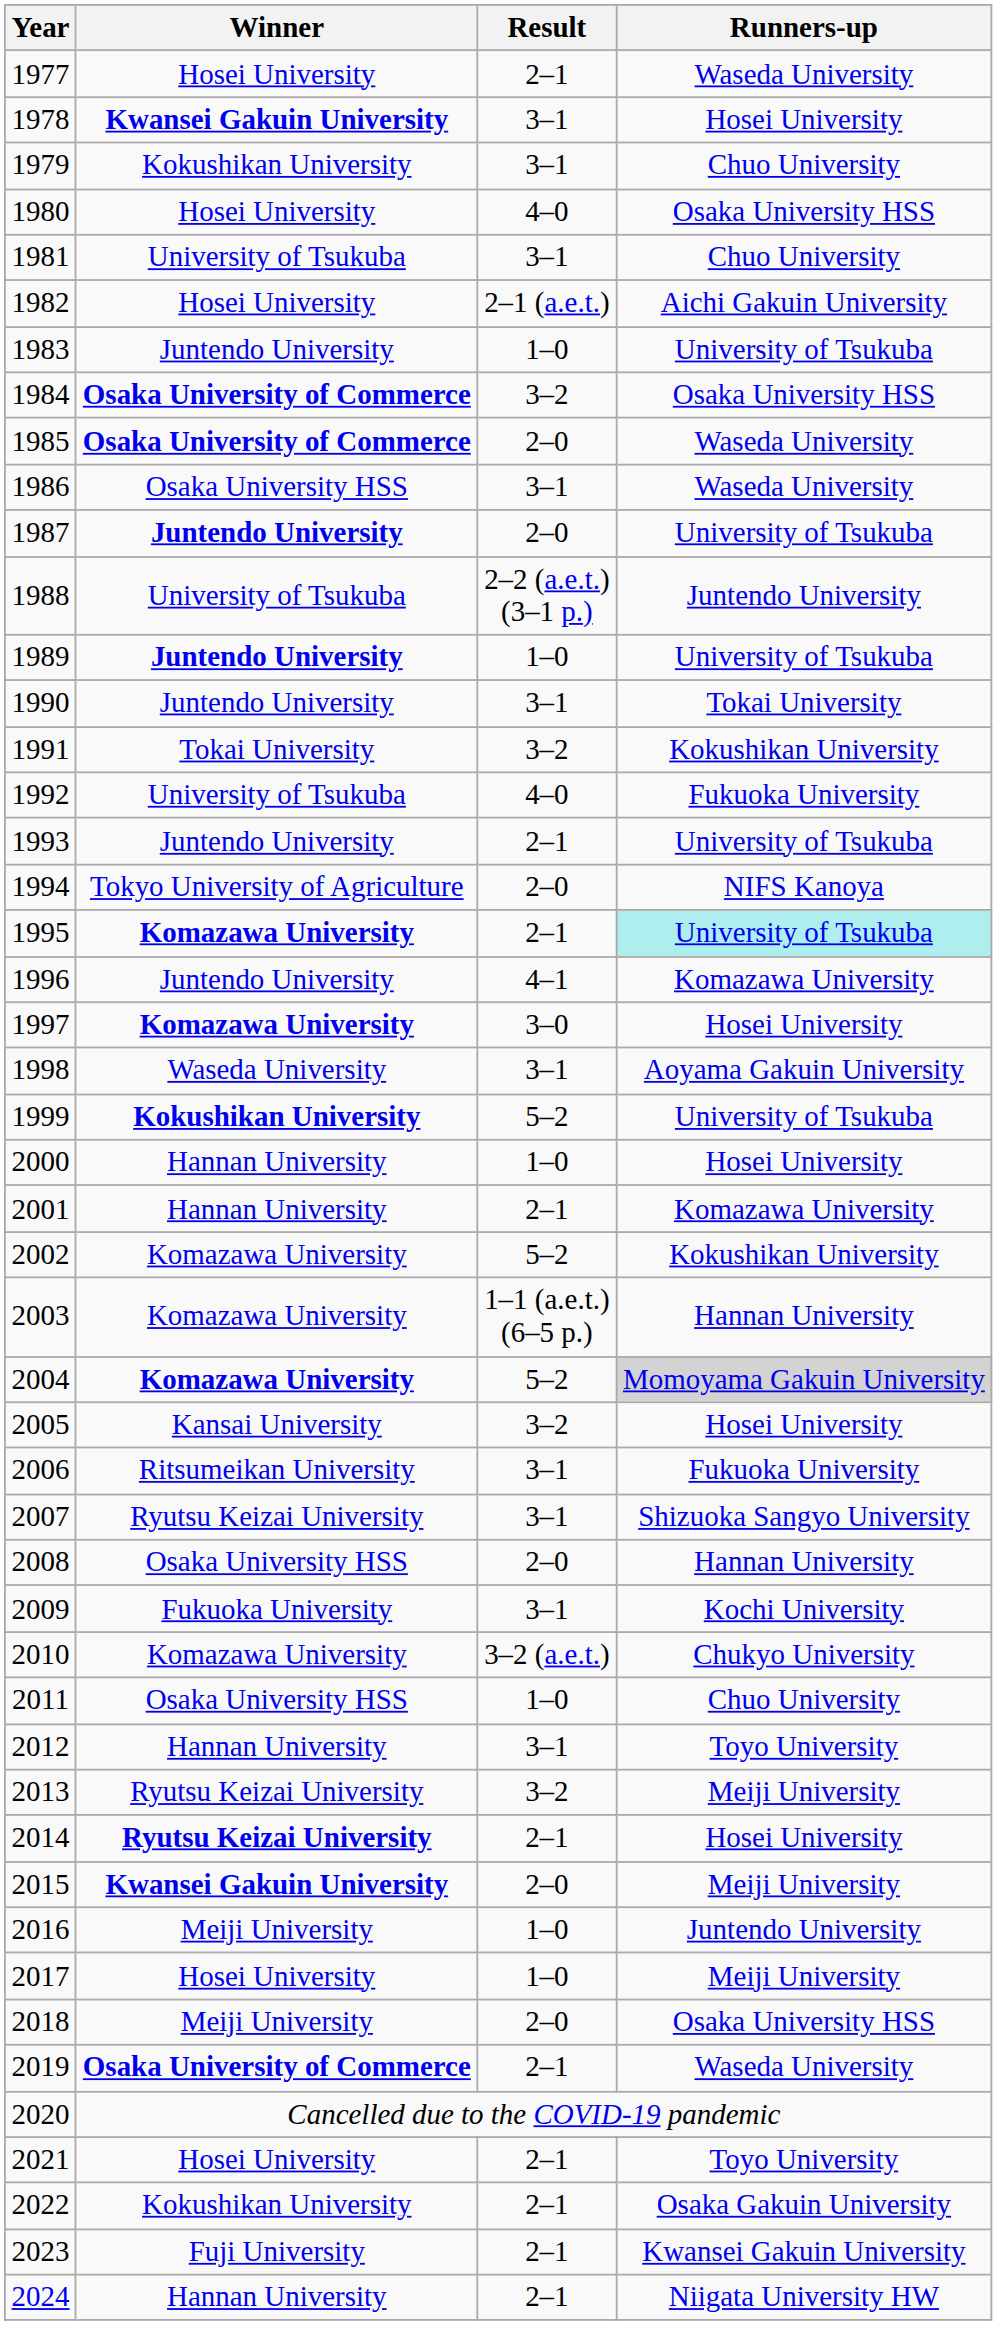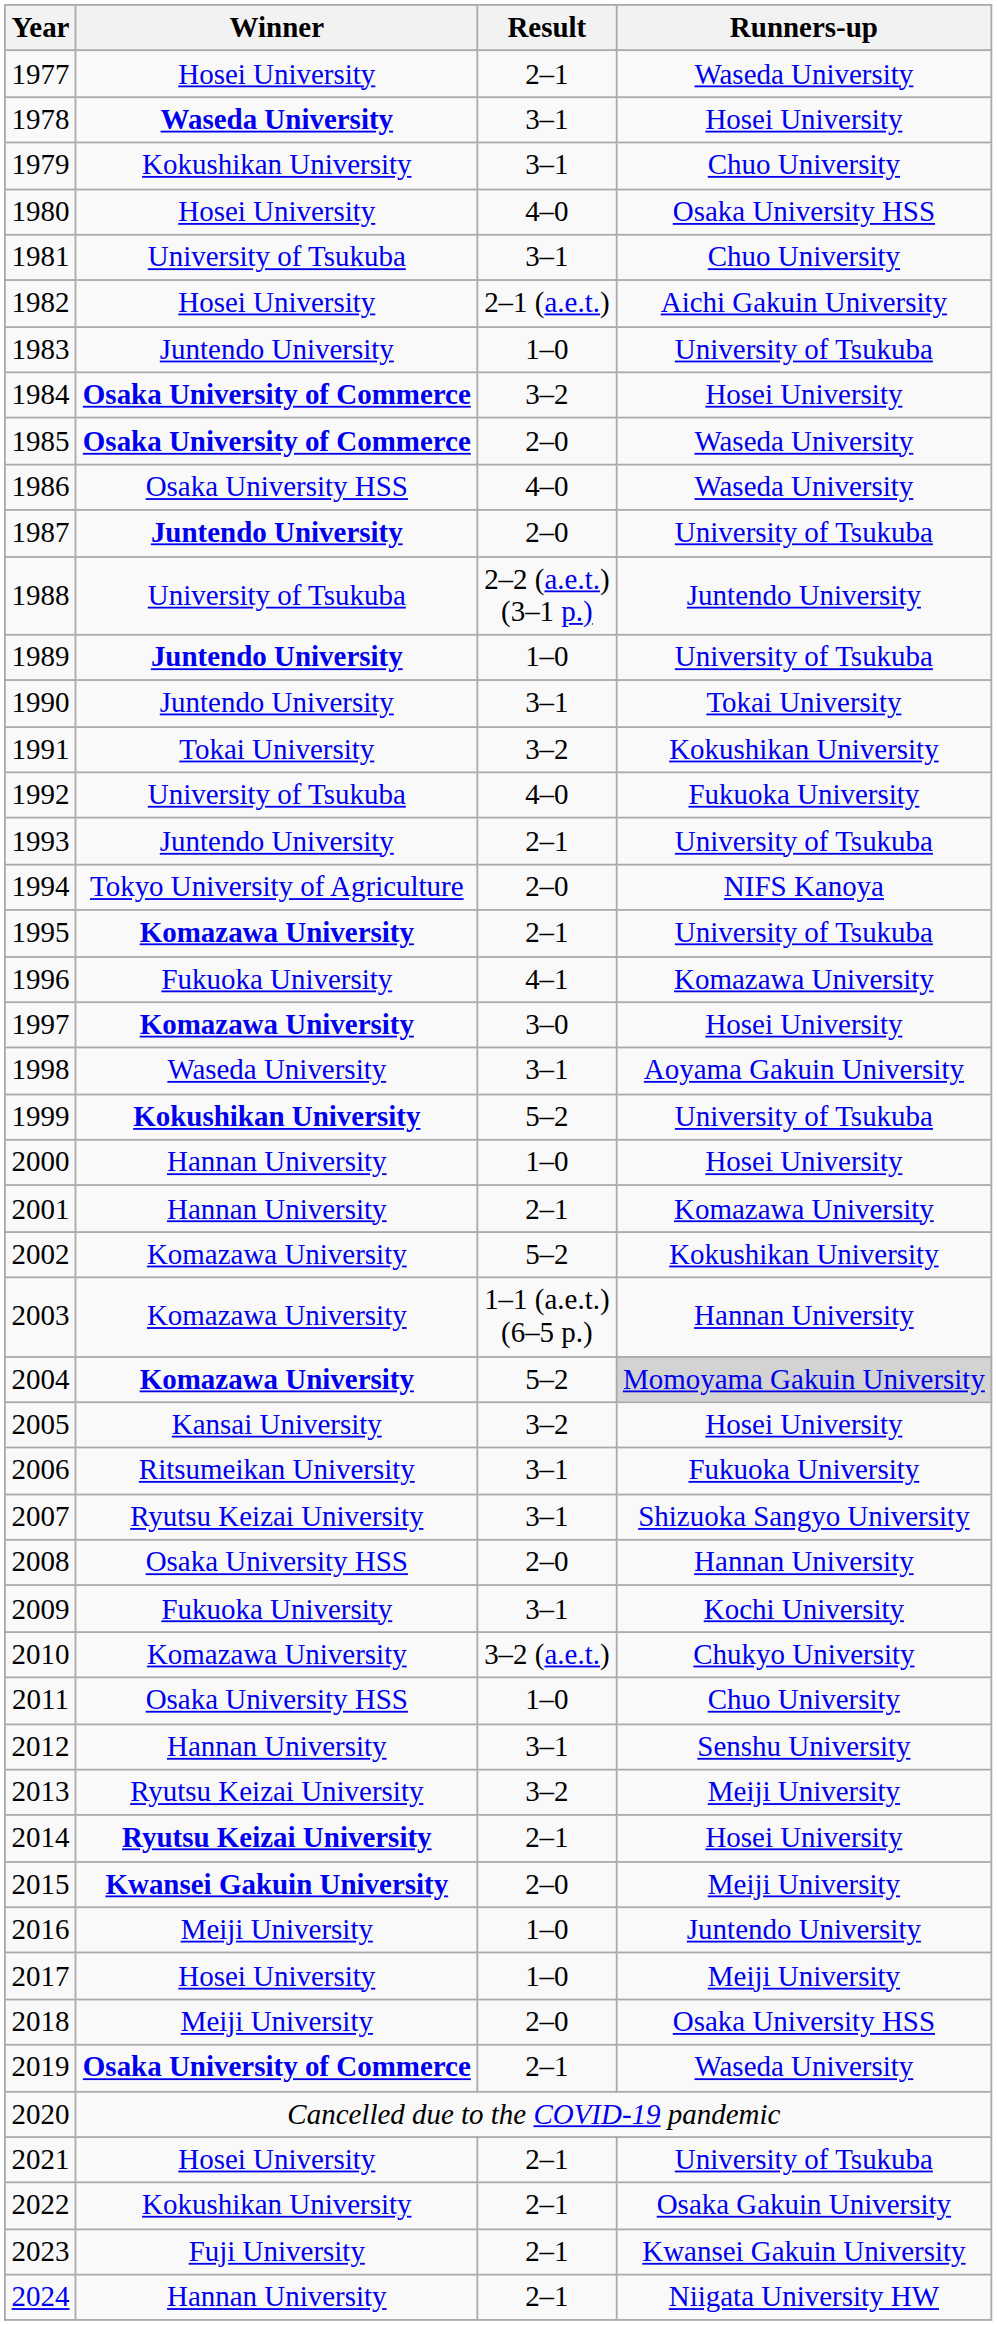(277, 119) Kwansei Gakuin University -> (277, 119) Waseda University
(804, 394) Osaka University HSS -> (804, 394) Hosei University
(547, 486) 3–1 -> (547, 486) 4–0
(804, 932) paleturquoise background -> (804, 932) no background
(277, 978) Juntendo University -> (277, 978) Fukuoka University
(804, 1746) Toyo University -> (804, 1746) Senshu University
(804, 2159) Toyo University -> (804, 2159) University of Tsukuba
